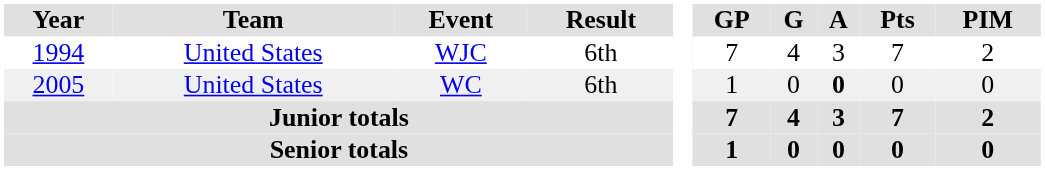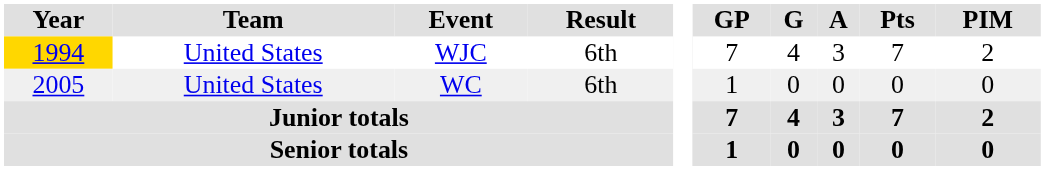(58, 52) no background -> (58, 52) gold background
(838, 84) bold -> (838, 84) normal
